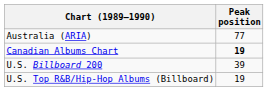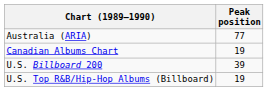(240, 51) bold -> (240, 51) normal
